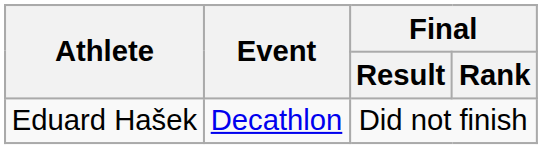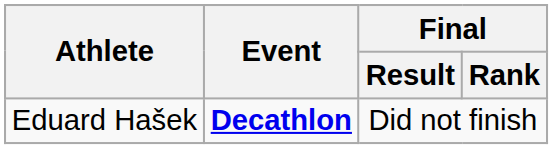(276, 121) normal -> (281, 121) bold
